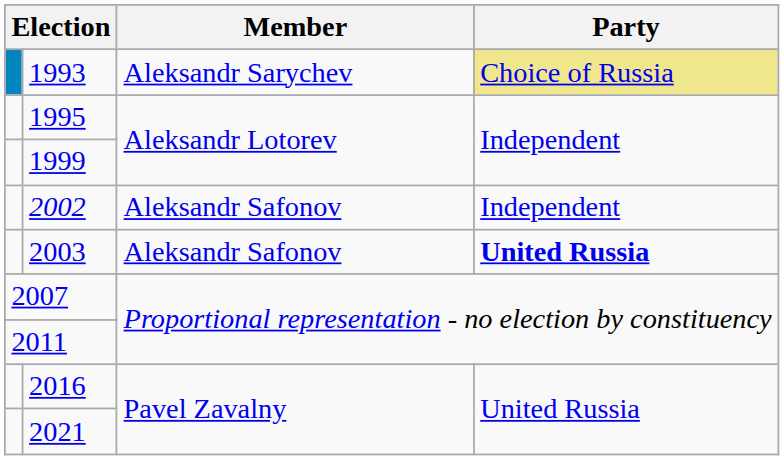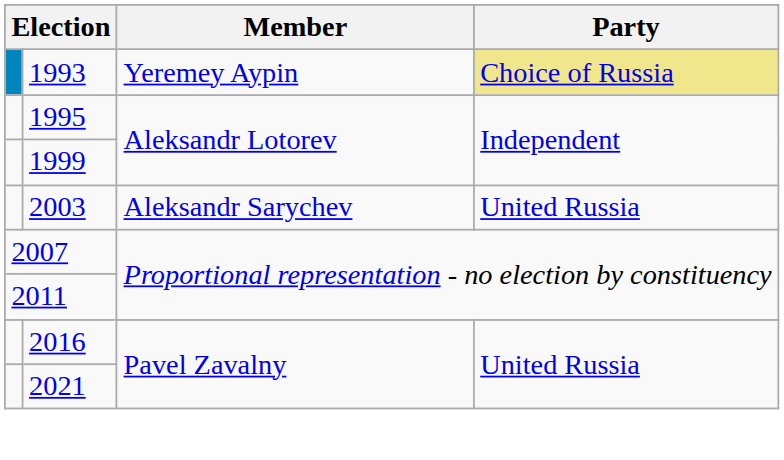(238, 71) Aleksandr Sarychev -> (211, 71) Yeremey Aypin
- row: (57, 206)
(233, 251) Aleksandr Safonov -> (238, 206) Aleksandr Sarychev
(565, 251) bold -> (560, 206) normal
